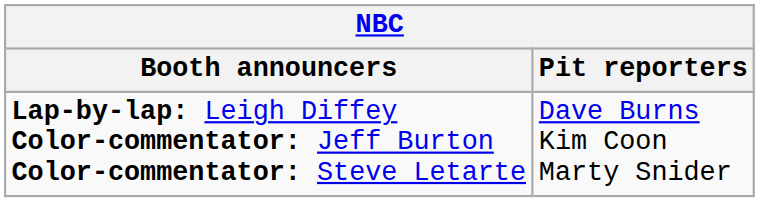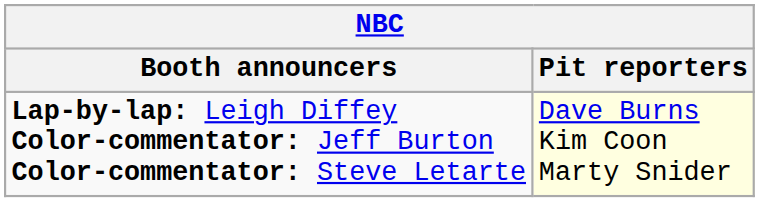(635, 144) no background -> (635, 144) lightyellow background
